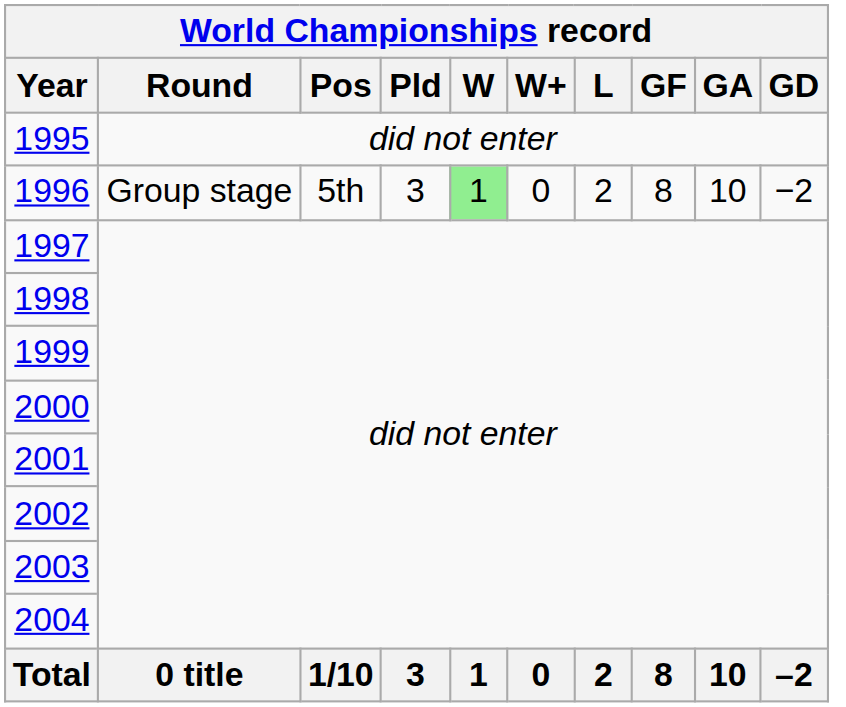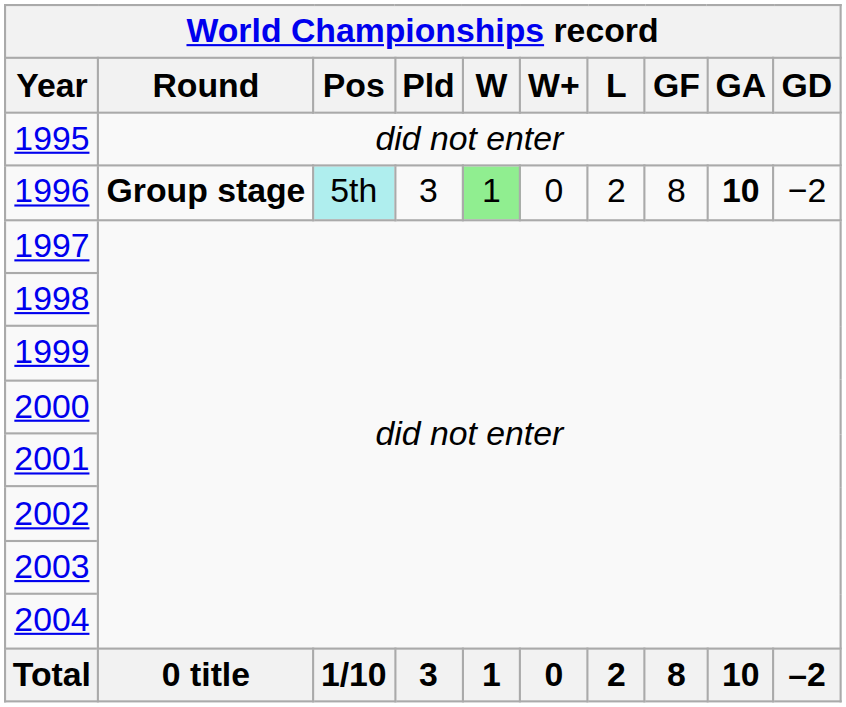(199, 191) normal -> (206, 191) bold
(341, 191) no background -> (354, 191) paleturquoise background
(728, 191) normal -> (741, 191) bold
